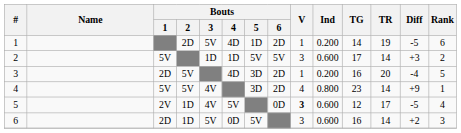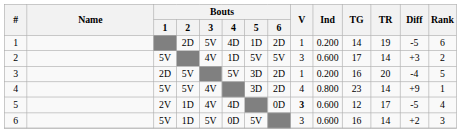(211, 58) 1D -> (211, 58) 4V
(233, 74) 4D -> (233, 74) 5V
(233, 105) 5V -> (233, 105) 4D
(165, 120) 2D -> (165, 120) 5V
